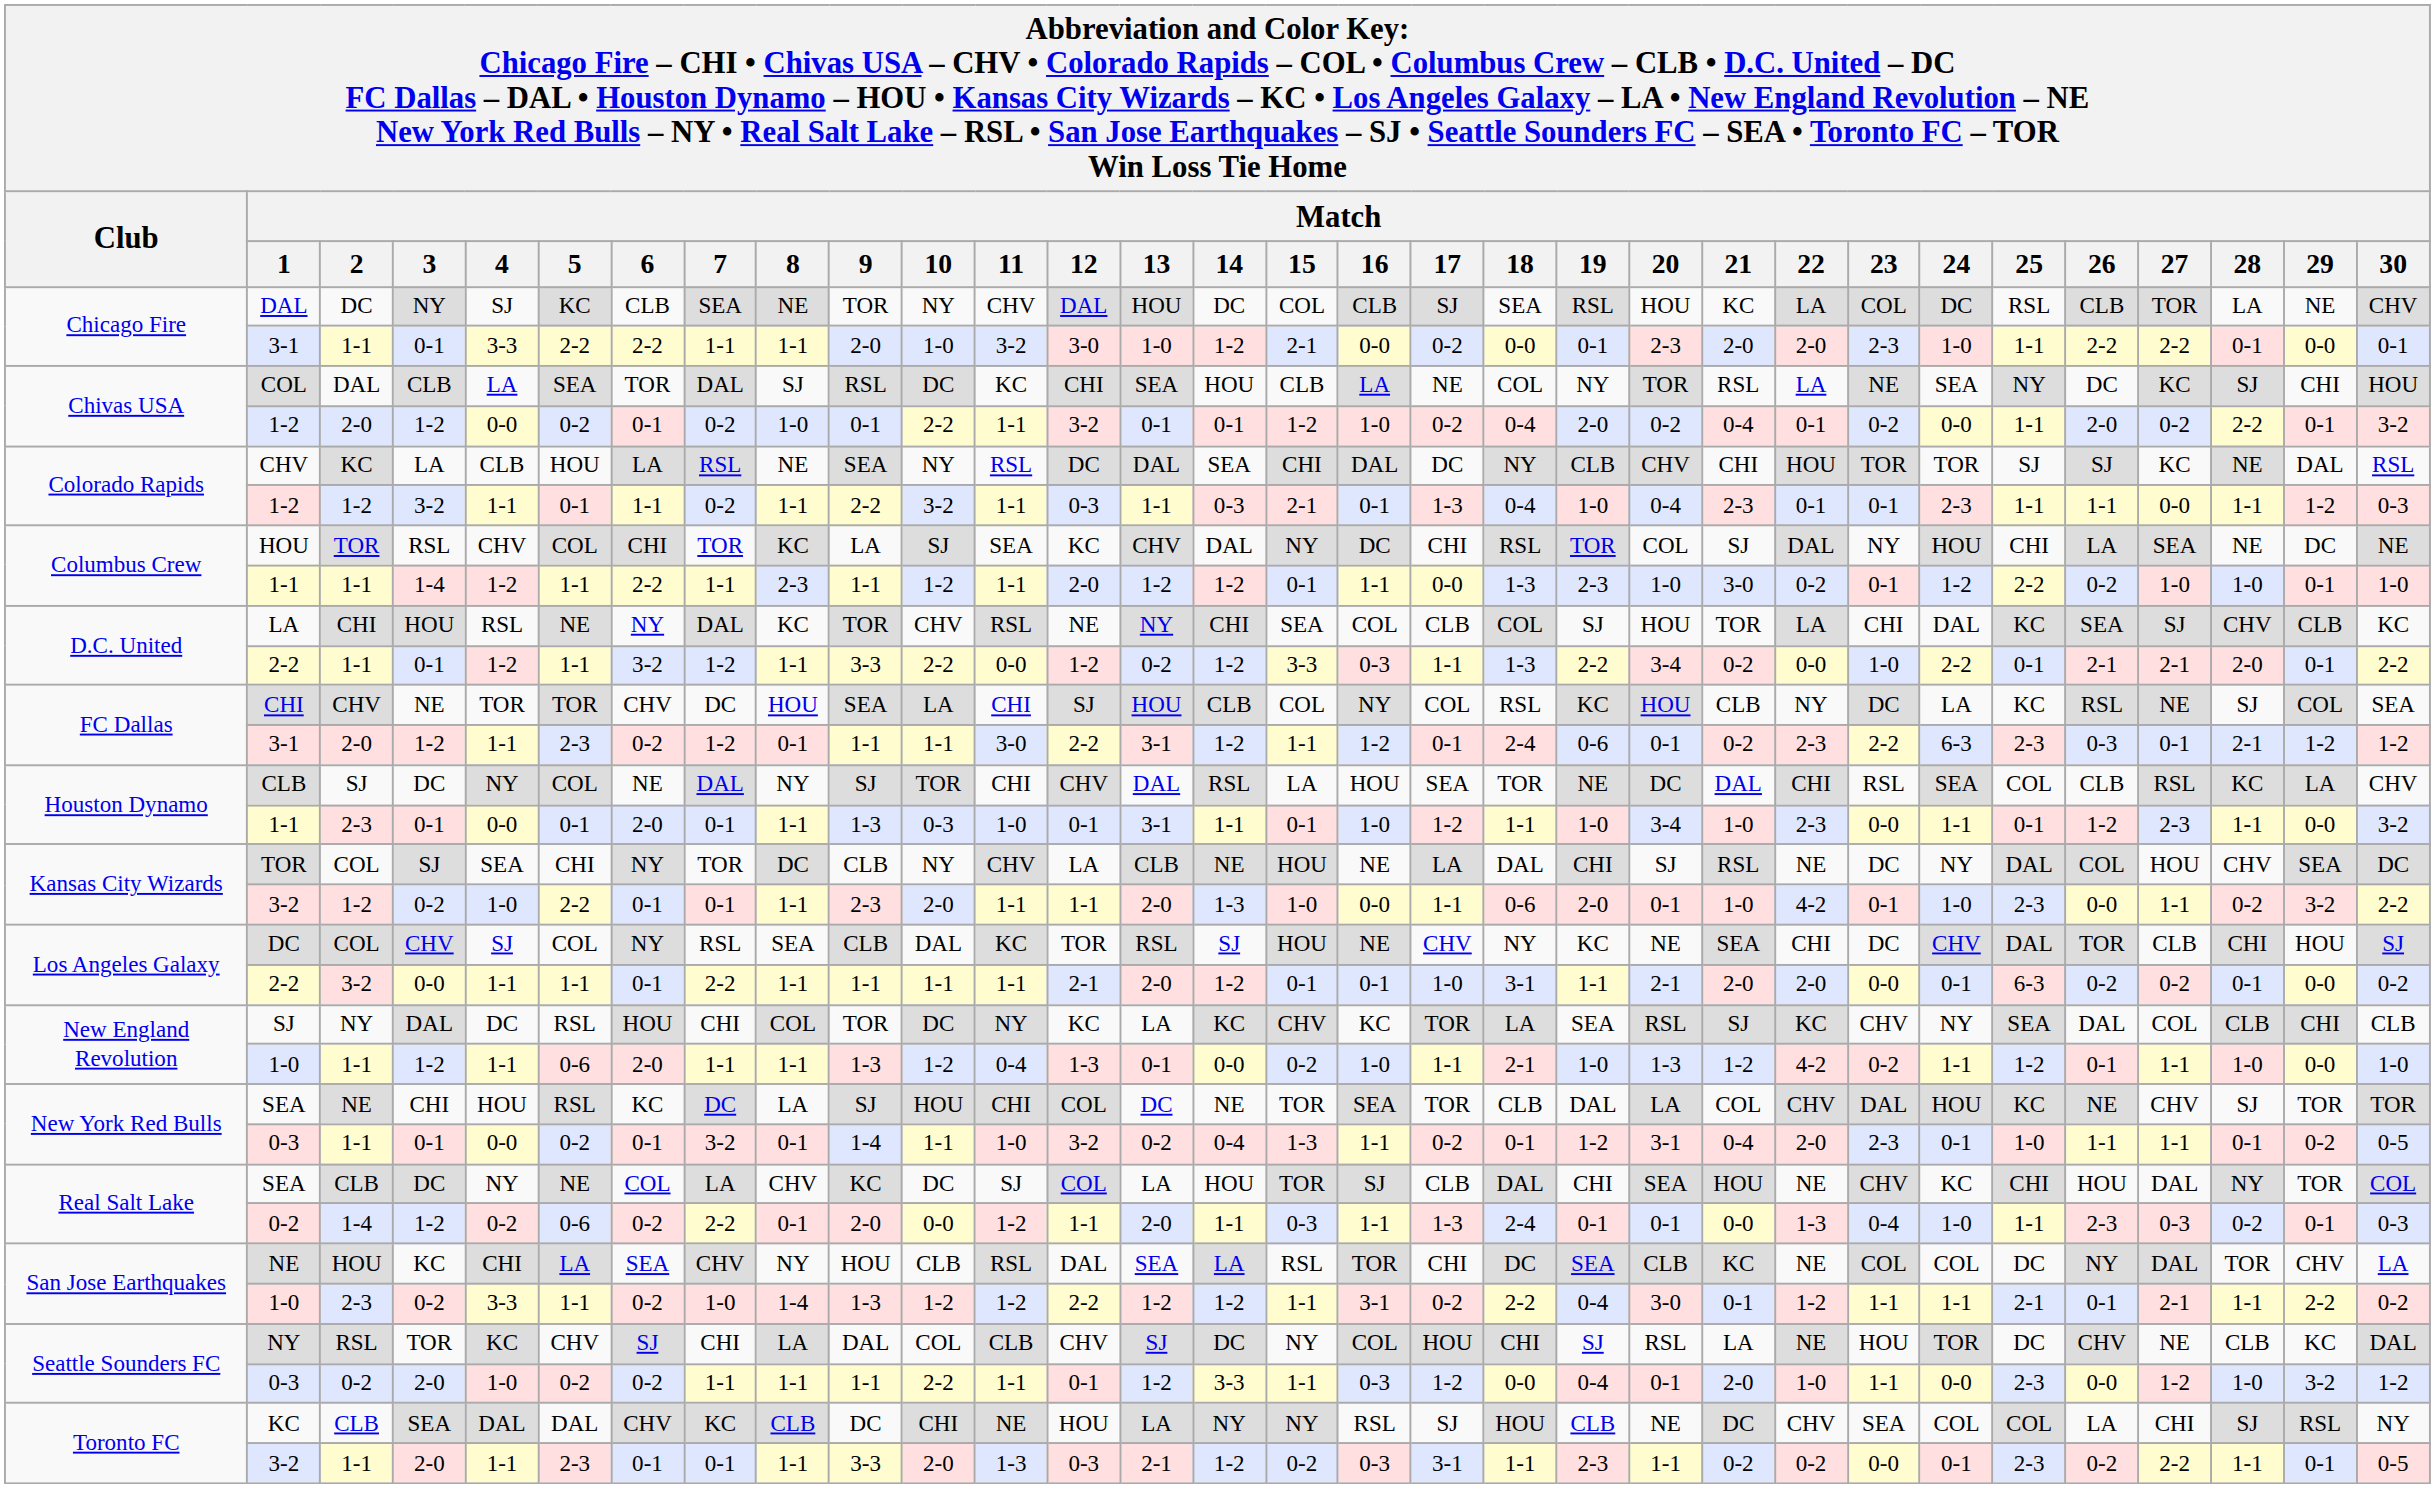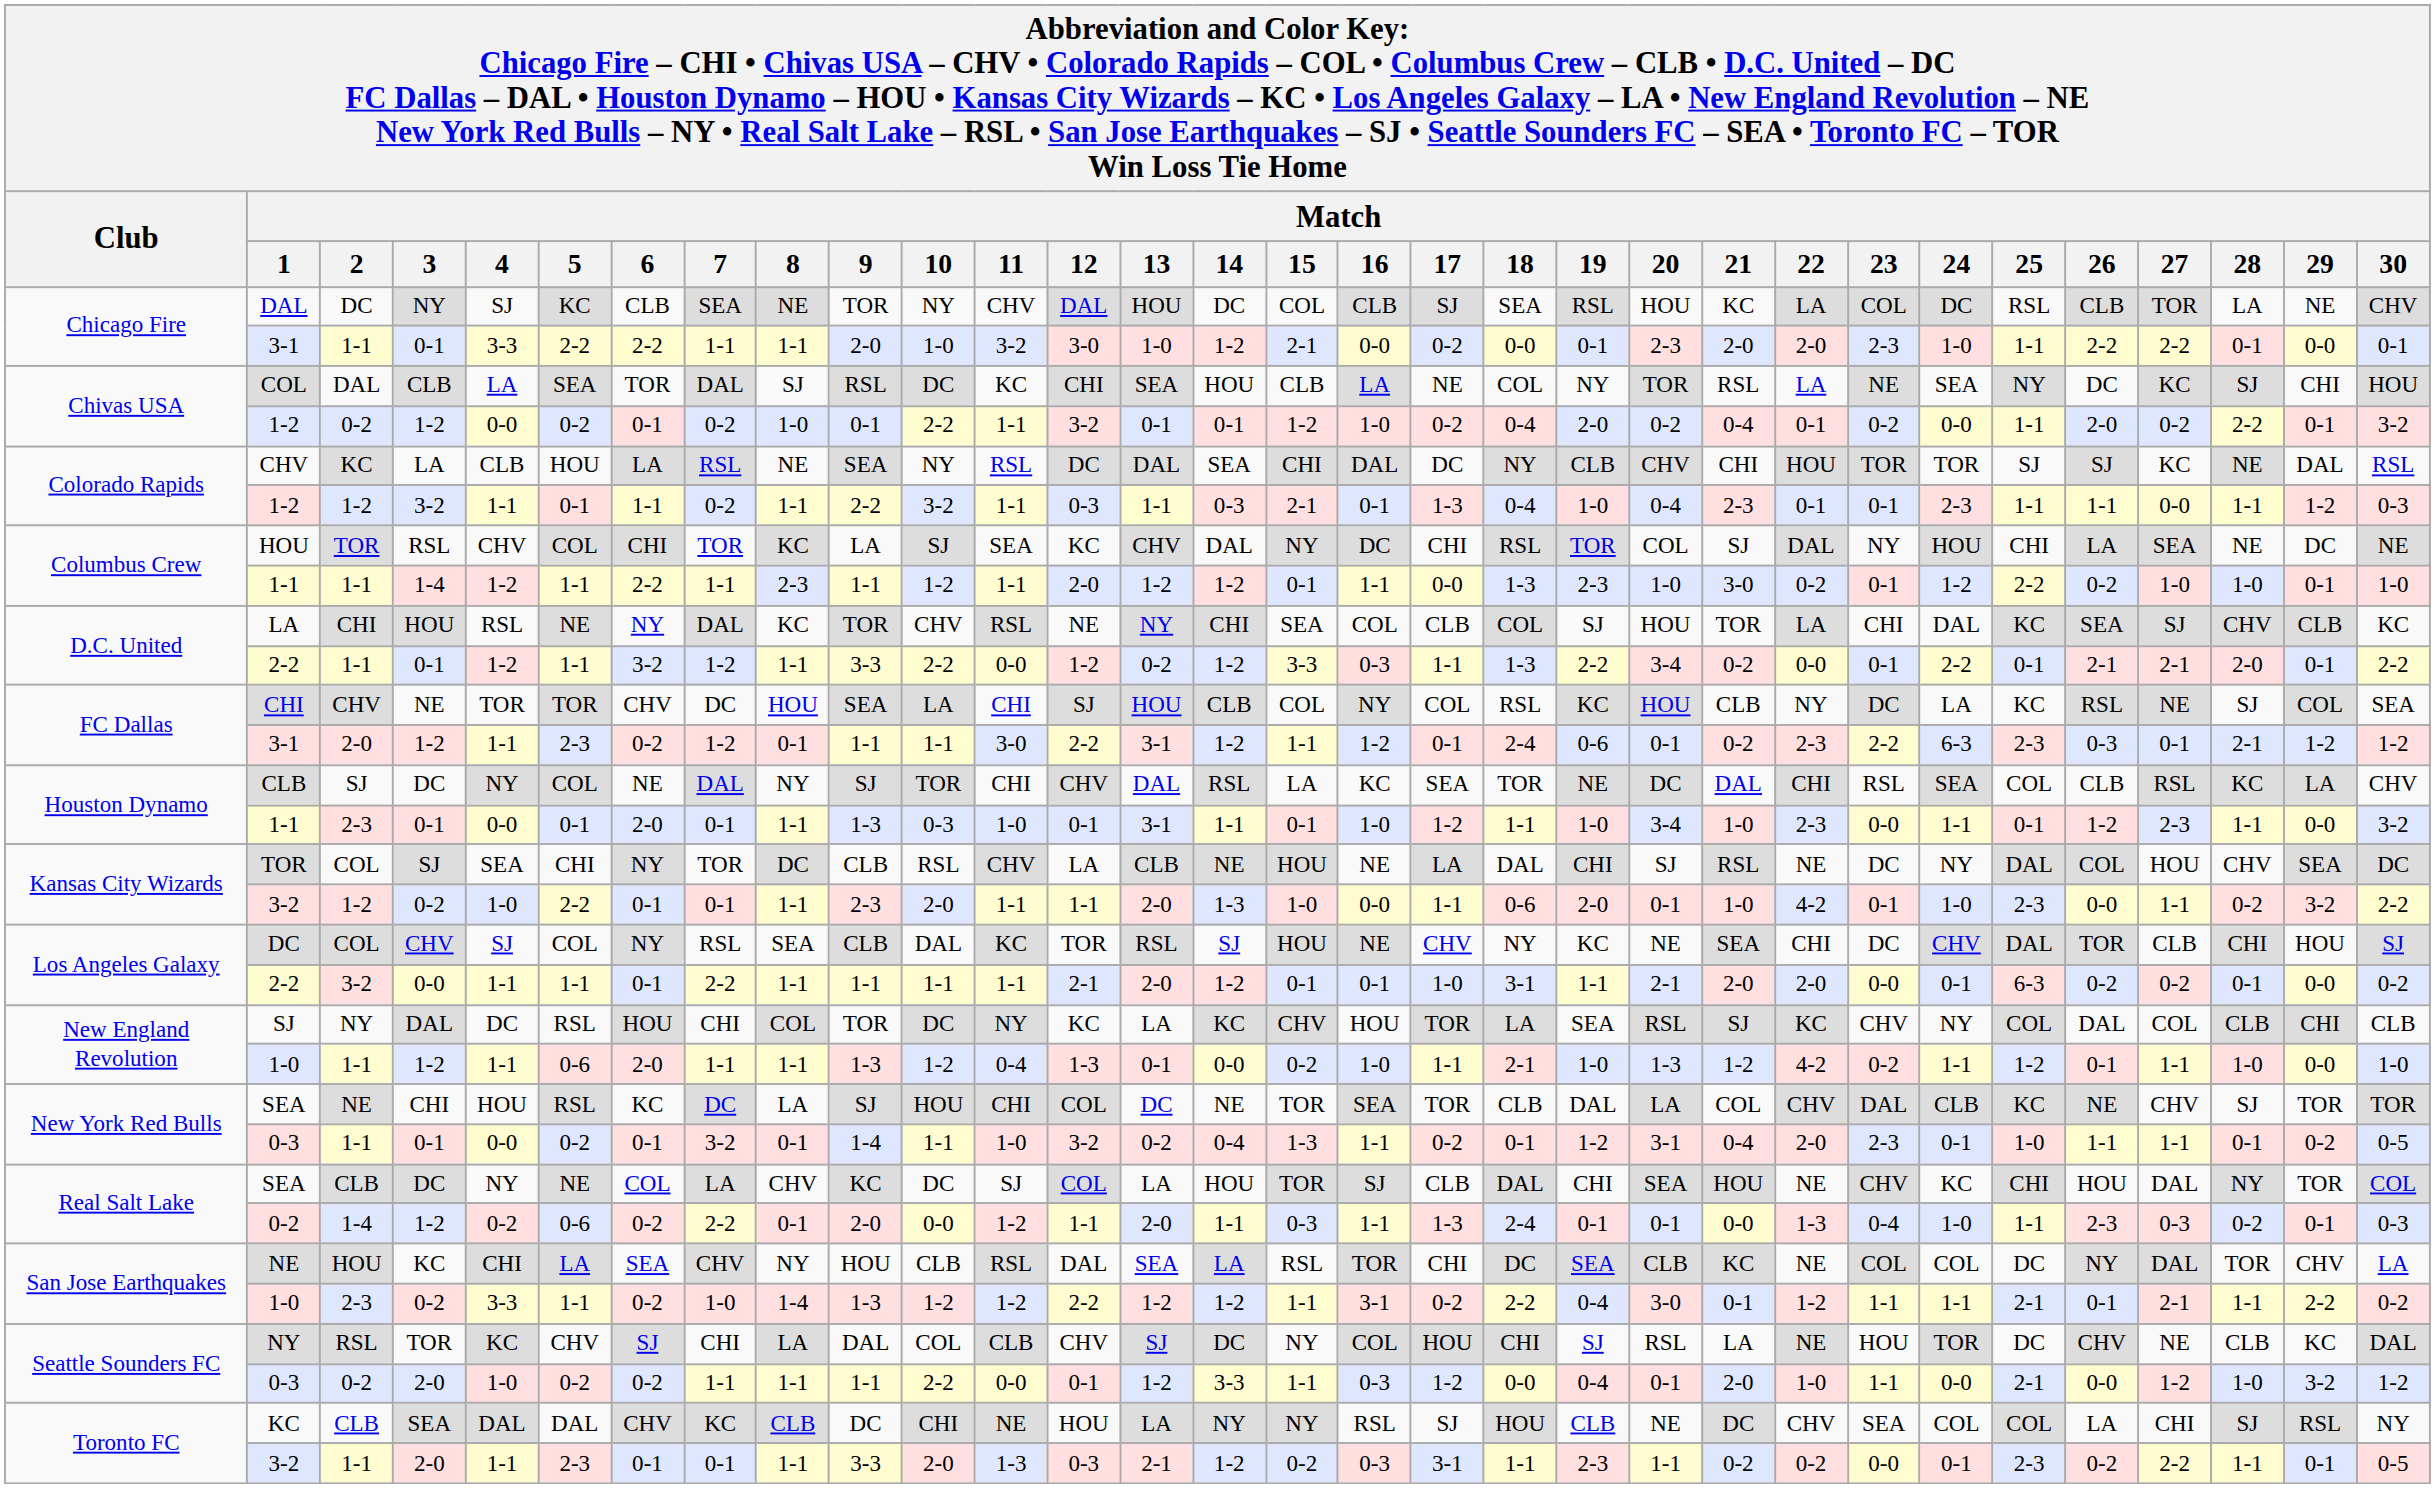(357, 425) 2-0 -> (357, 425) 0-2
(1884, 664) 1-0 -> (1884, 664) 0-1
(1375, 784) HOU -> (1375, 784) KC
(938, 864) NY -> (938, 864) RSL
(1375, 1023) KC -> (1375, 1023) HOU
(2029, 1023) SEA -> (2029, 1023) COL
(1956, 1103) HOU -> (1956, 1103) CLB
(1011, 1383) 1-1 -> (1011, 1383) 0-0
(2029, 1383) 2-3 -> (2029, 1383) 2-1
